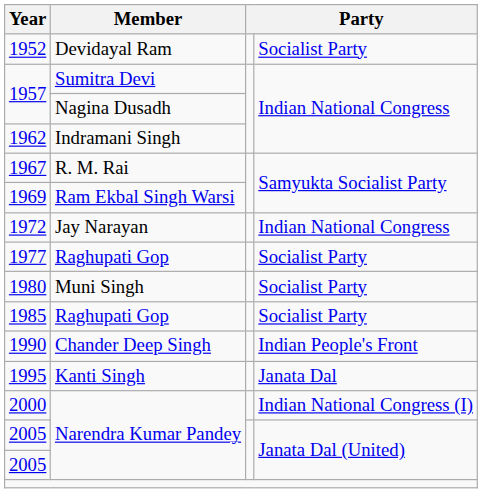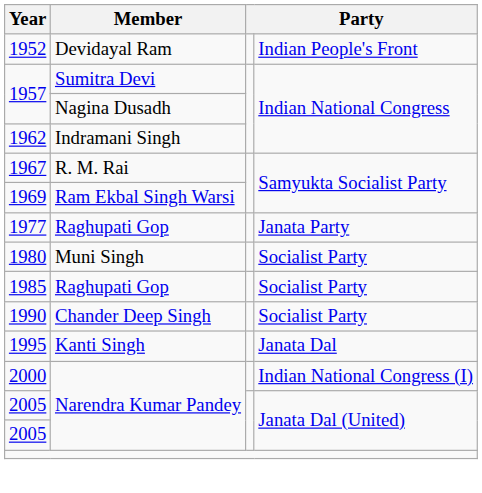(313, 49) Socialist Party -> (338, 49) Indian People's Front
- row: (28, 227)
(313, 256) Socialist Party -> (304, 227) Janata Party
(338, 345) Indian People's Front -> (313, 316) Socialist Party
